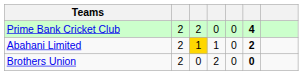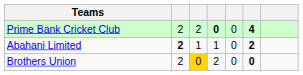(216, 29) normal -> (216, 29) bold
(181, 45) normal -> (181, 45) bold
(198, 45) gold background -> (198, 45) no background
(198, 62) no background -> (198, 62) gold background
